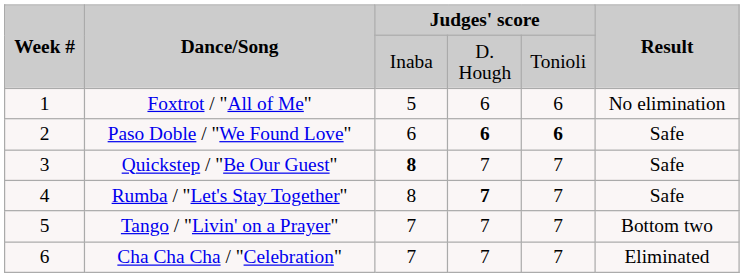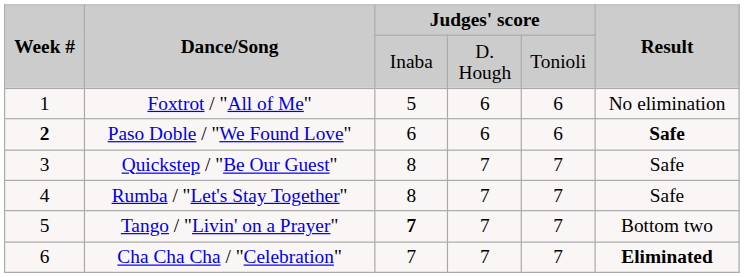(45, 134) normal -> (45, 134) bold
(485, 134) bold -> (485, 134) normal
(558, 134) bold -> (558, 134) normal
(667, 134) normal -> (667, 134) bold
(411, 164) bold -> (411, 164) normal
(485, 195) bold -> (485, 195) normal
(411, 226) normal -> (411, 226) bold
(667, 256) normal -> (667, 256) bold
